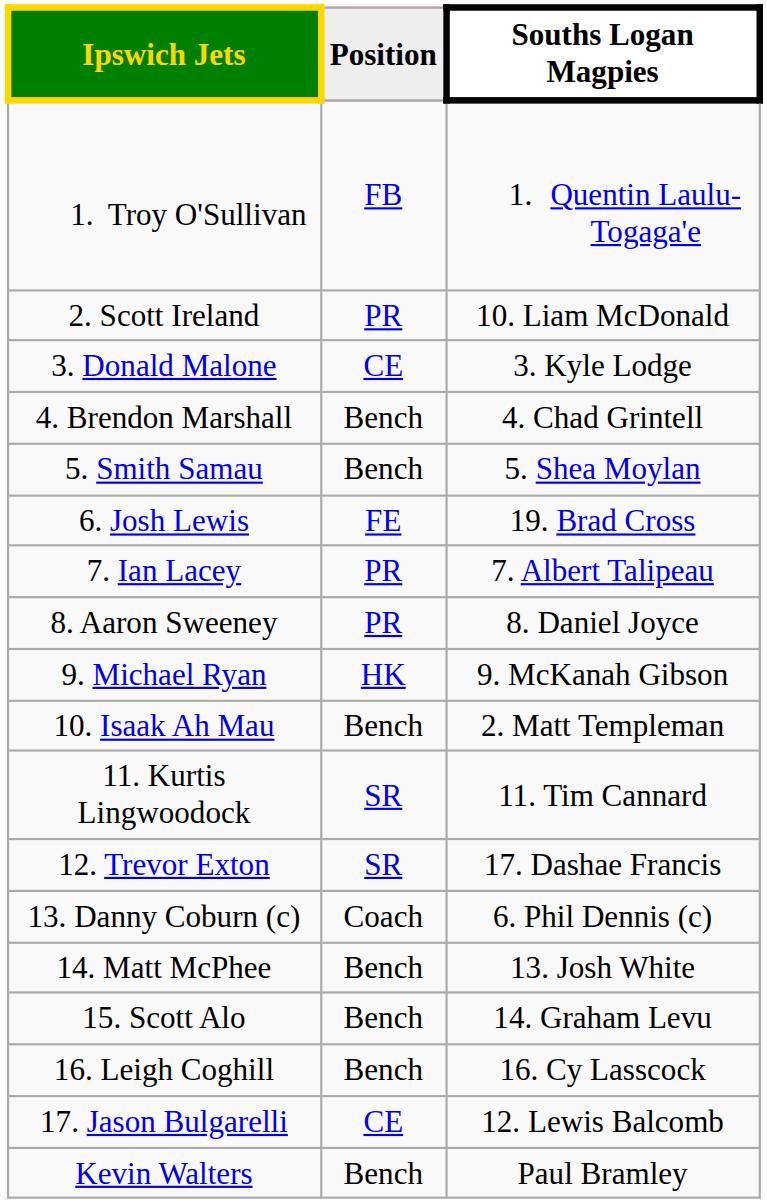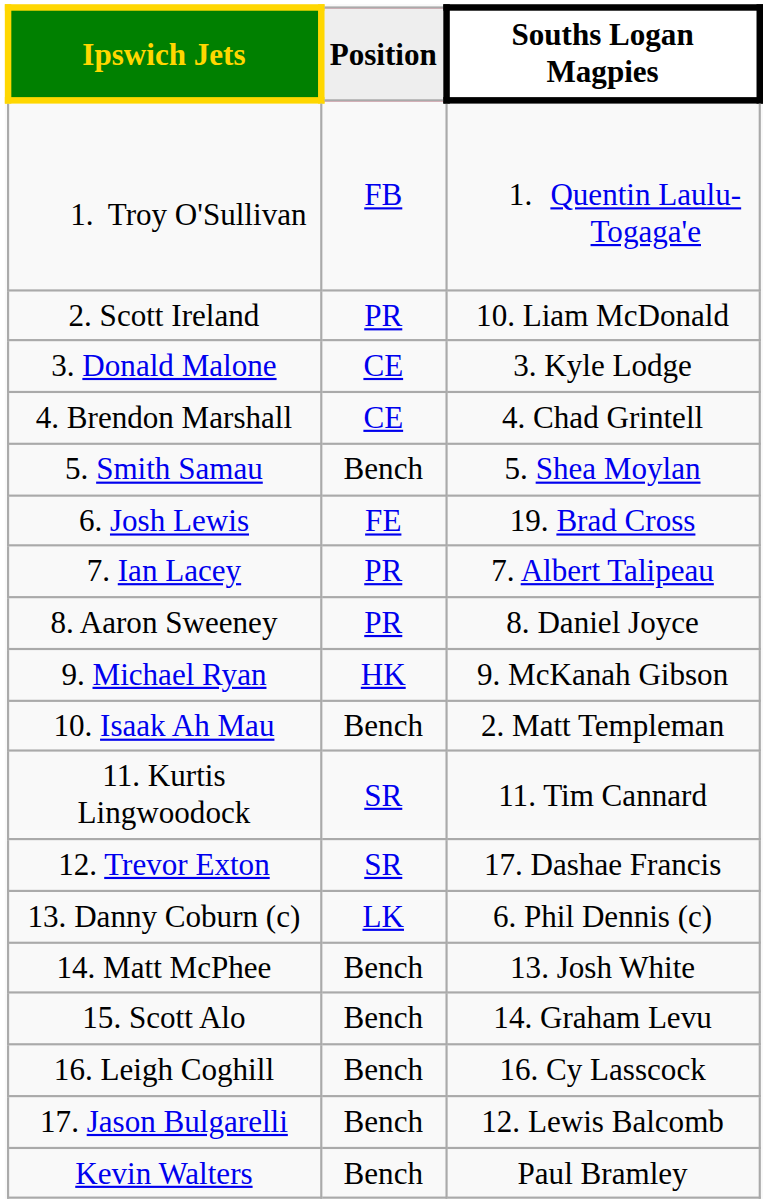(383, 417) Bench -> (383, 417) CE
(383, 915) Coach -> (383, 915) LK
(383, 1121) CE -> (383, 1121) Bench
